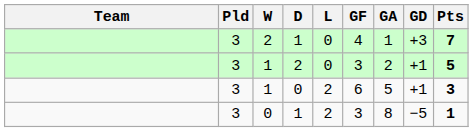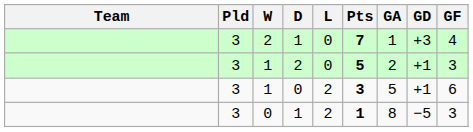columns swapped: (358, 17) <-> (450, 17)
